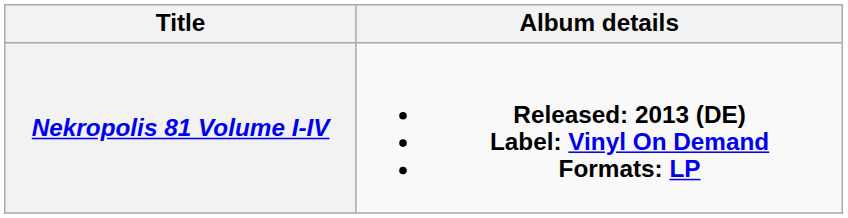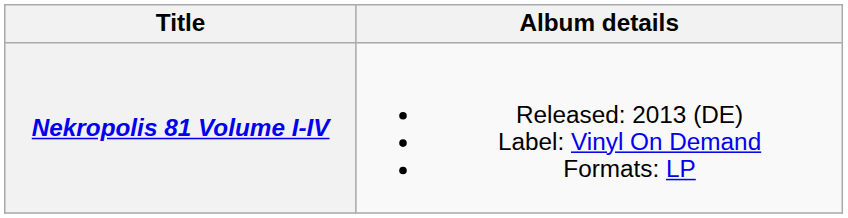(599, 142) bold -> (599, 142) normal
